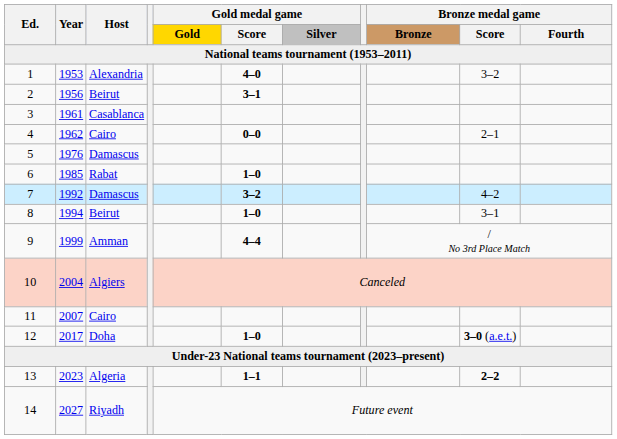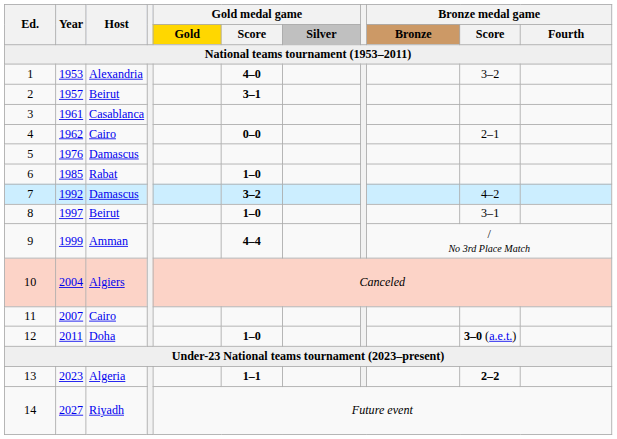(71, 94) 1956 -> (71, 94) 1957
(71, 214) 1994 -> (71, 214) 1997
(71, 336) 2017 -> (71, 336) 2011
